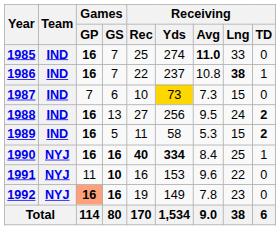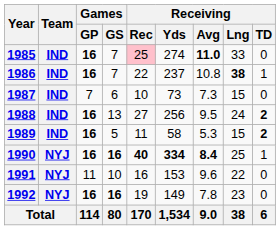(141, 54) no background -> (141, 54) pink background
(174, 94) gold background -> (174, 94) no background
(208, 154) normal -> (208, 154) bold
(115, 174) bold -> (115, 174) normal
(89, 194) lightsalmon background -> (89, 194) no background
